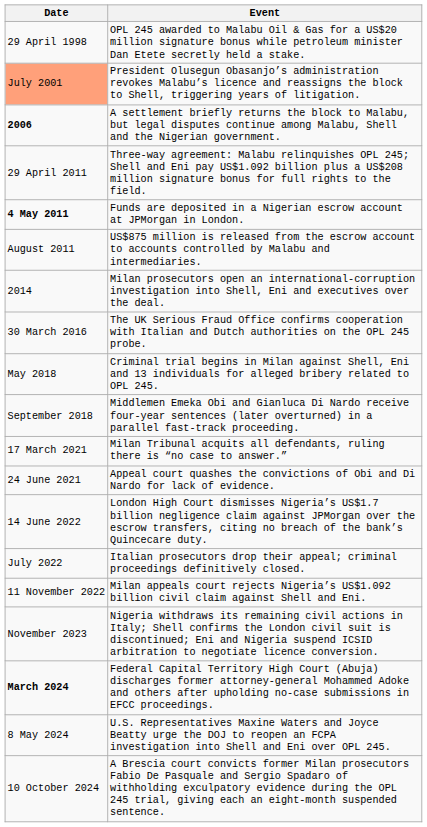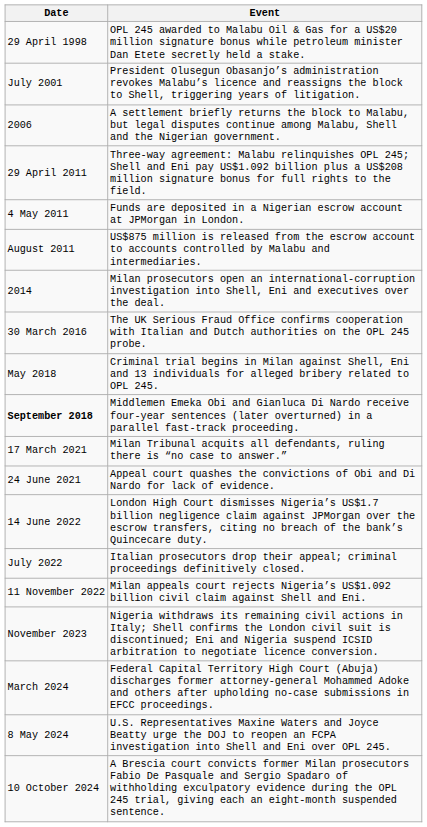(35, 84) lightsalmon background -> (35, 84) no background
(20, 125) bold -> (20, 125) normal
(38, 214) bold -> (38, 214) normal
(50, 416) normal -> (50, 416) bold
(38, 688) bold -> (38, 688) normal
